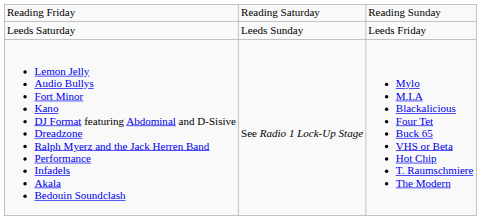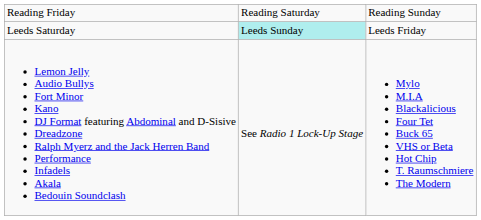(272, 30) no background -> (272, 30) paleturquoise background
